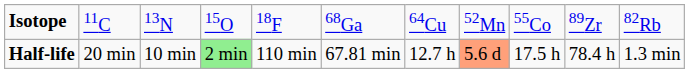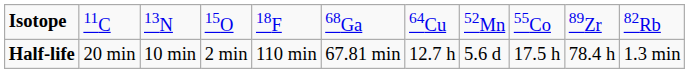(226, 53) lightgreen background -> (226, 53) no background
(483, 53) lightsalmon background -> (483, 53) no background
